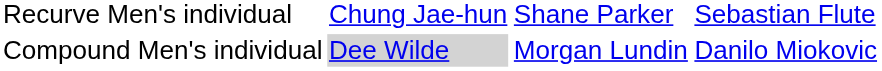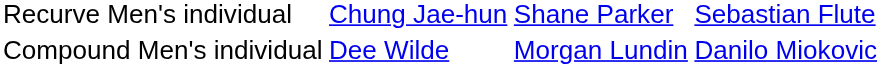(389, 50) lightgrey background -> (389, 50) no background
